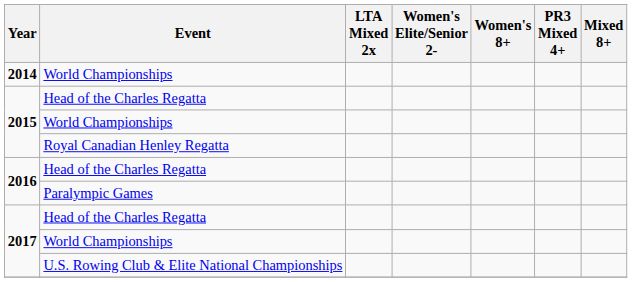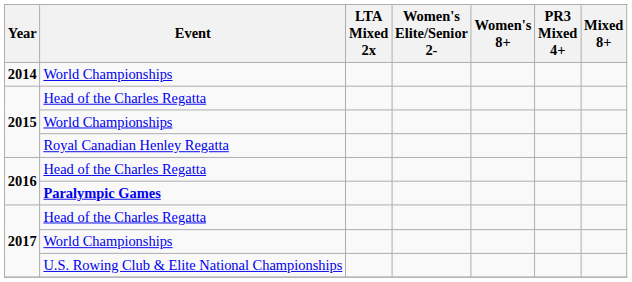(98, 193) normal -> (102, 193) bold
